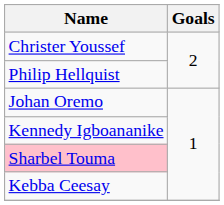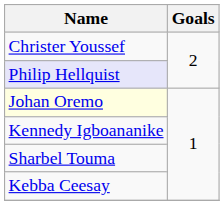(64, 74) no background -> (64, 74) lavender background
(56, 102) no background -> (56, 102) lightyellow background
(62, 158) pink background -> (62, 158) no background
